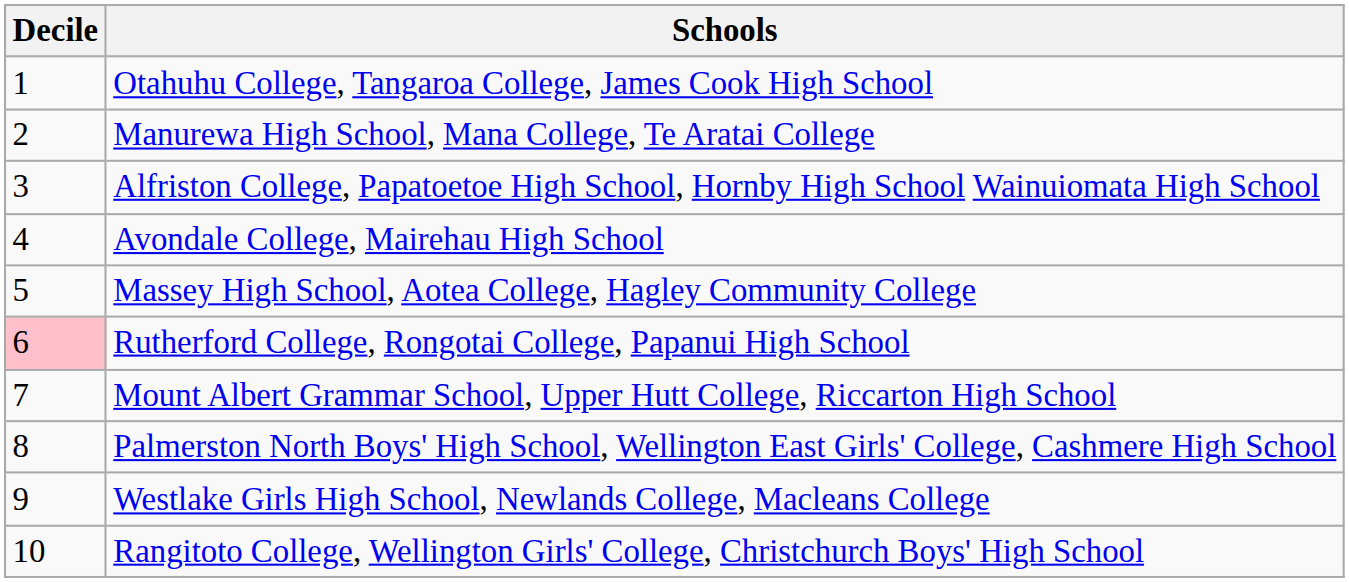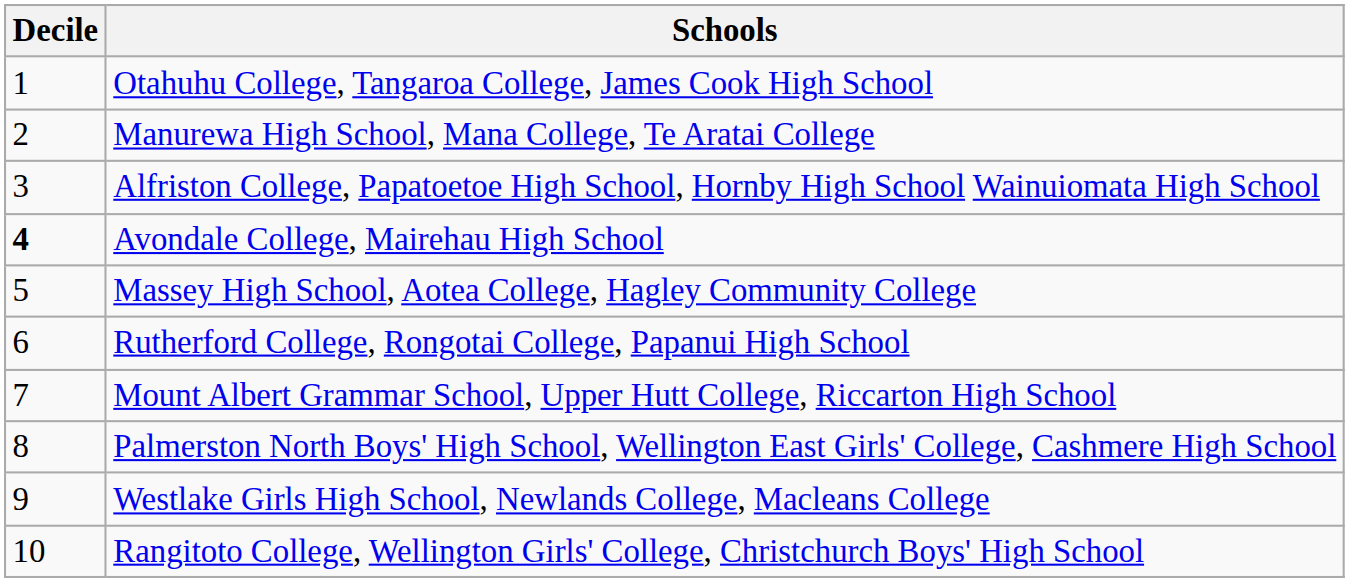(21, 238) normal -> (21, 238) bold
(21, 342) pink background -> (21, 342) no background
